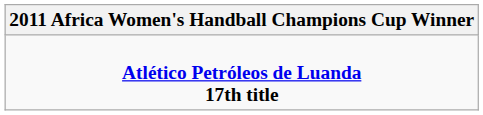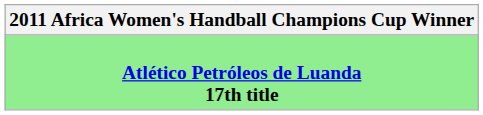(242, 83) no background -> (242, 83) lightgreen background
